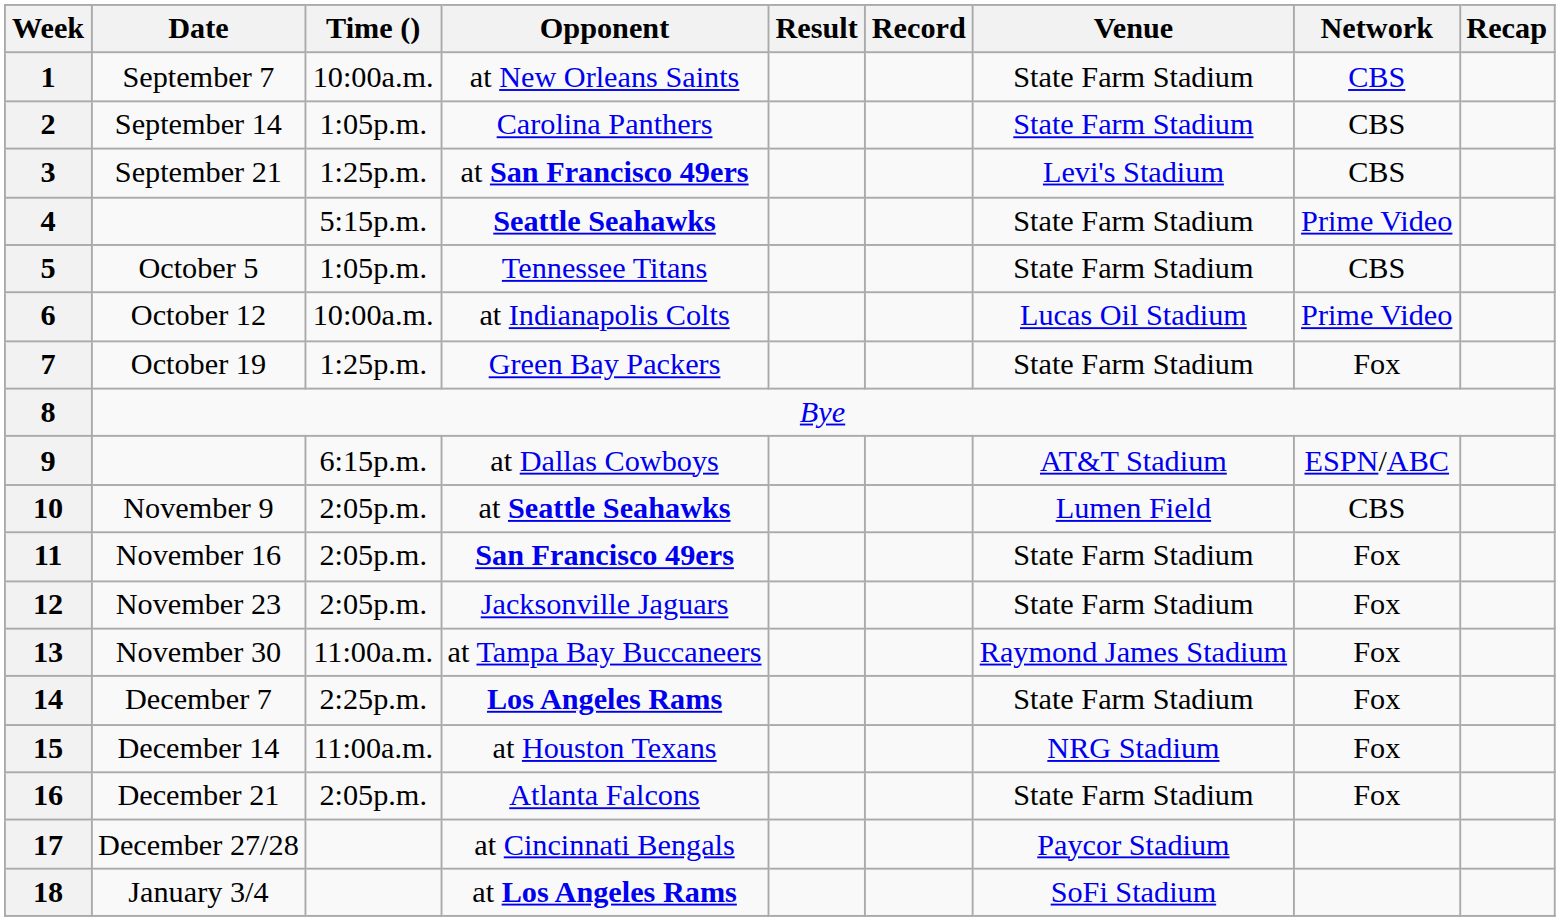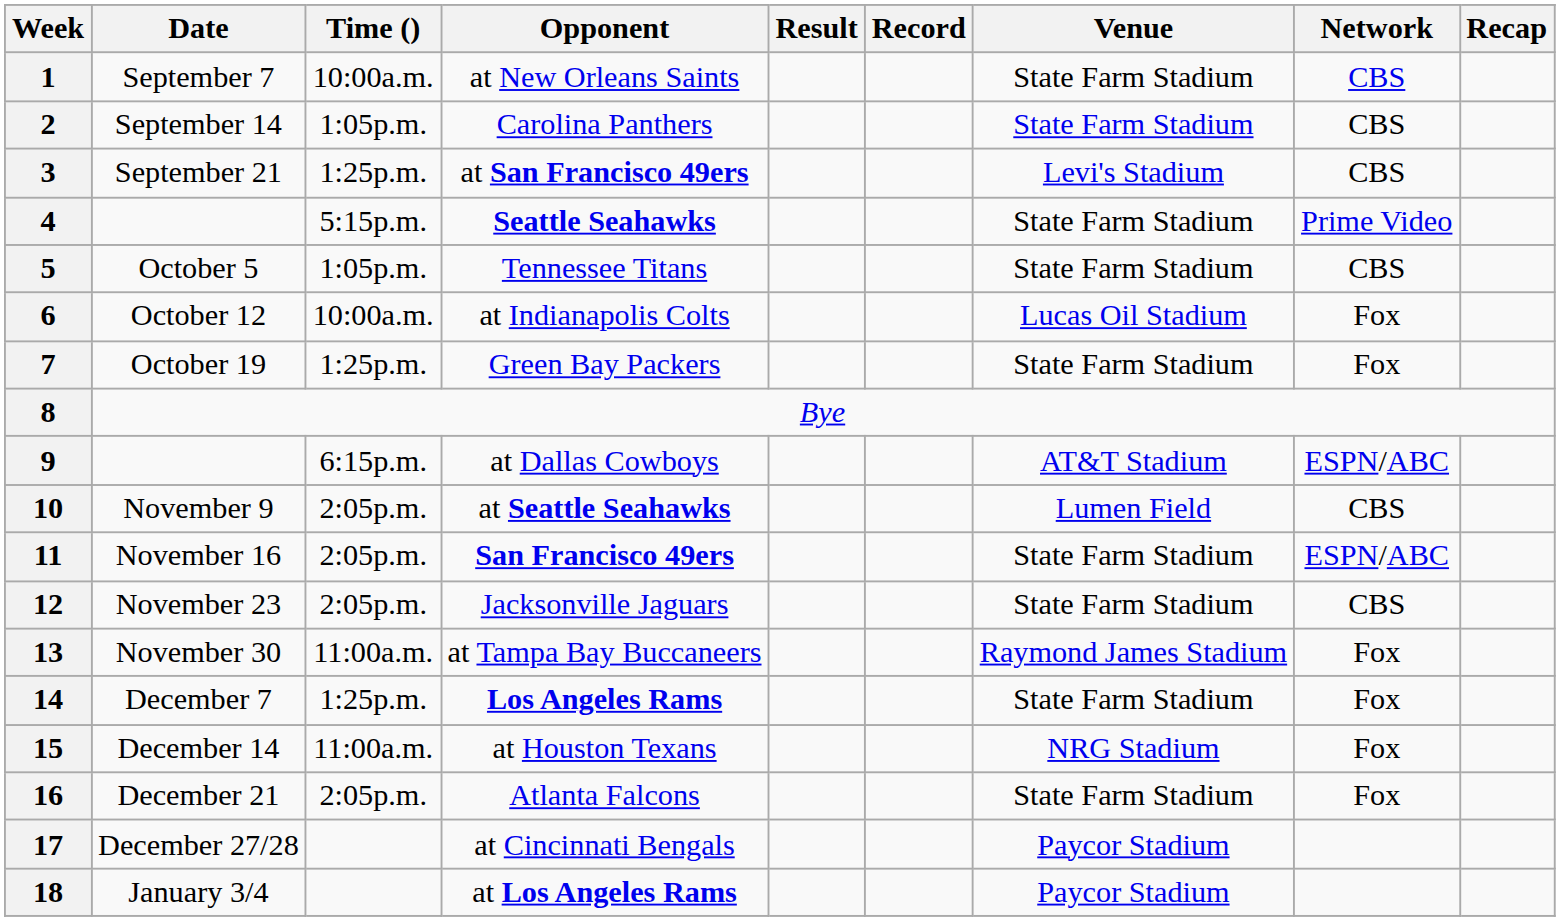(1377, 316) Prime Video -> (1377, 316) Fox
(1377, 556) Fox -> (1377, 556) ESPN/ABC
(1377, 603) Fox -> (1377, 603) CBS
(373, 699) 2:25p.m. -> (373, 699) 1:25p.m.
(1133, 891) SoFi Stadium -> (1133, 891) Paycor Stadium
